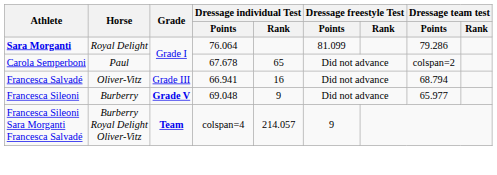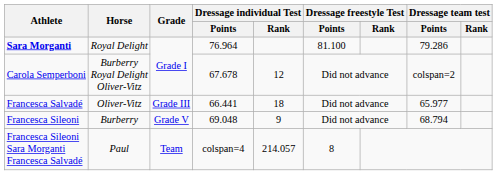(223, 46) 76.064 -> (223, 46) 76.964
(332, 46) 81.099 -> (332, 46) 81.100
(119, 62) Paul -> (119, 75) Burberry Royal Delight Oliver-Vitz
(279, 62) 65 -> (279, 75) 12
(223, 79) 66.941 -> (223, 104) 66.441
(279, 79) 16 -> (279, 104) 18
(434, 79) 68.794 -> (434, 104) 65.977
(171, 96) bold -> (171, 120) normal
(434, 96) 65.977 -> (434, 120) 68.794
(119, 125) Burberry Royal Delight Oliver-Vitz -> (119, 149) Paul
(171, 125) bold -> (171, 149) normal
(332, 125) 9 -> (332, 149) 8
